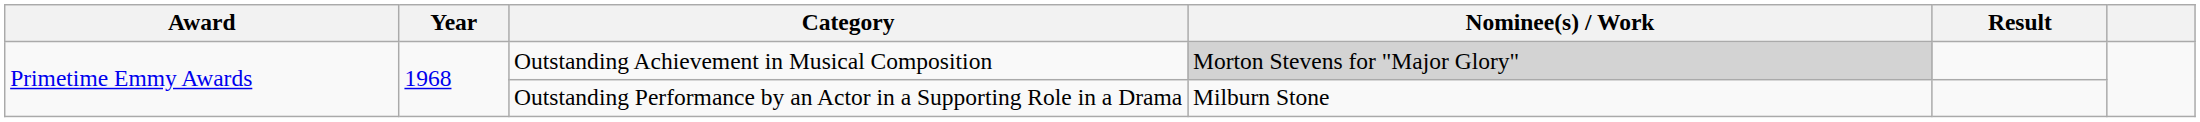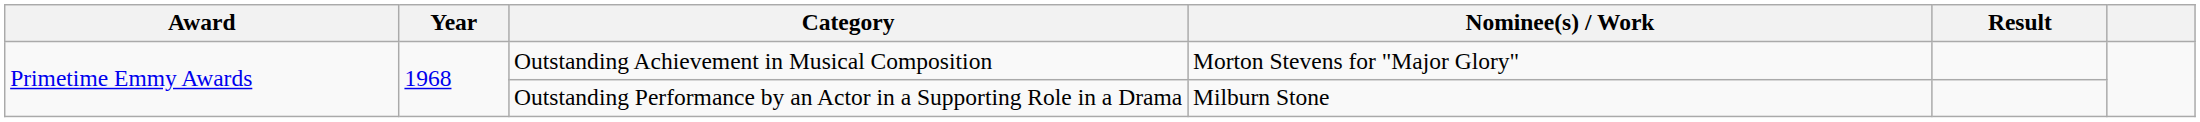(1356, 60) lightgrey background -> (1356, 60) no background
